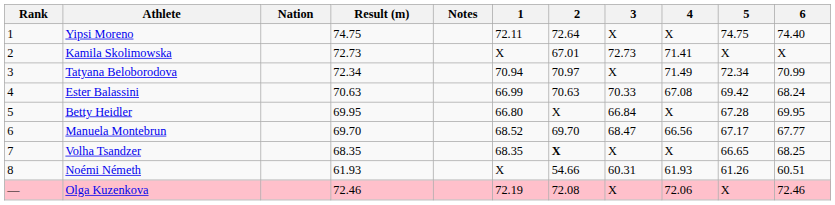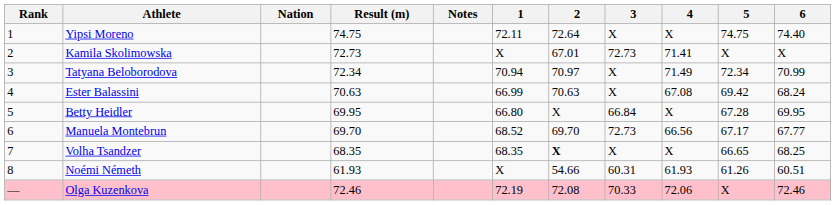(622, 92) 70.33 -> (613, 92) X
(622, 131) 68.47 -> (622, 131) 72.73
(613, 190) X -> (622, 190) 70.33
